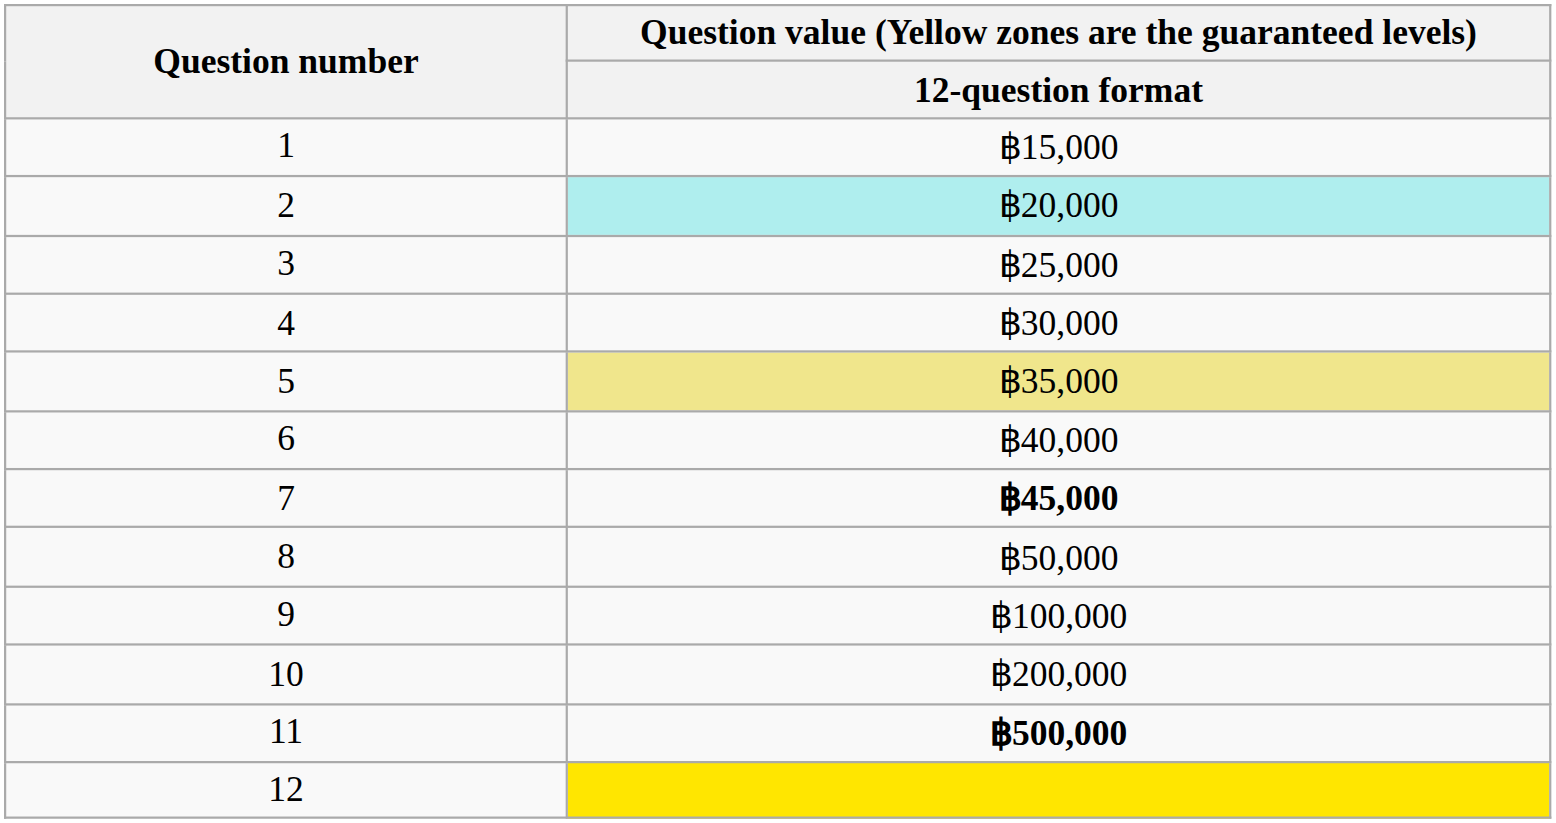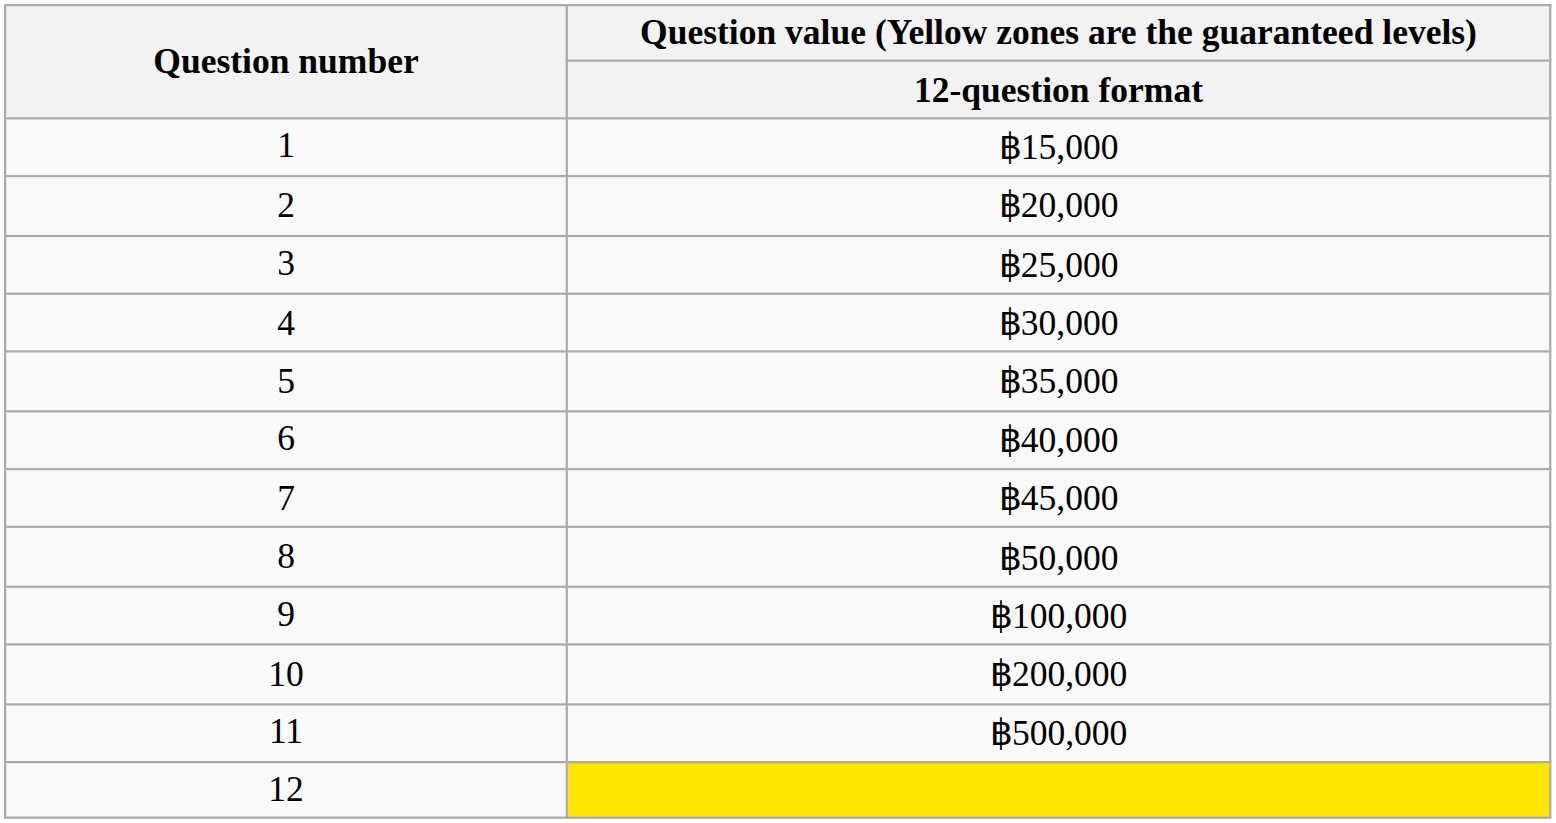(1059, 206) paleturquoise background -> (1059, 206) no background
(1059, 381) khaki background -> (1059, 381) no background
(1059, 498) bold -> (1059, 498) normal
(1059, 733) bold -> (1059, 733) normal
